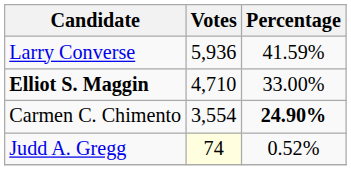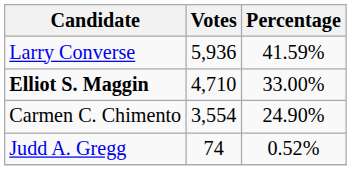(293, 116) bold -> (293, 116) normal
(214, 148) lightyellow background -> (214, 148) no background
